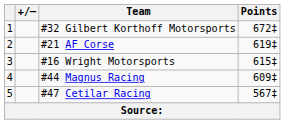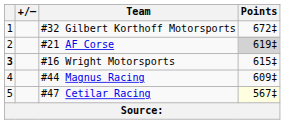(265, 46) no background -> (265, 46) lightgrey background
(10, 62) normal -> (10, 62) bold
(265, 95) no background -> (265, 95) lightyellow background
